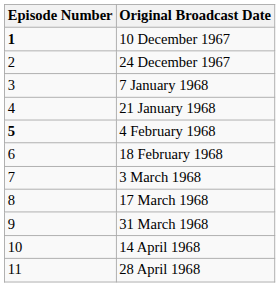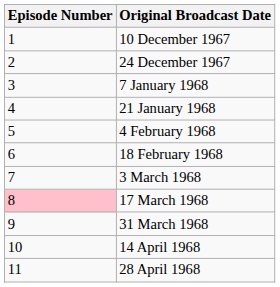(11, 39) bold -> (11, 39) normal
(11, 131) bold -> (11, 131) normal
(11, 200) no background -> (11, 200) pink background
